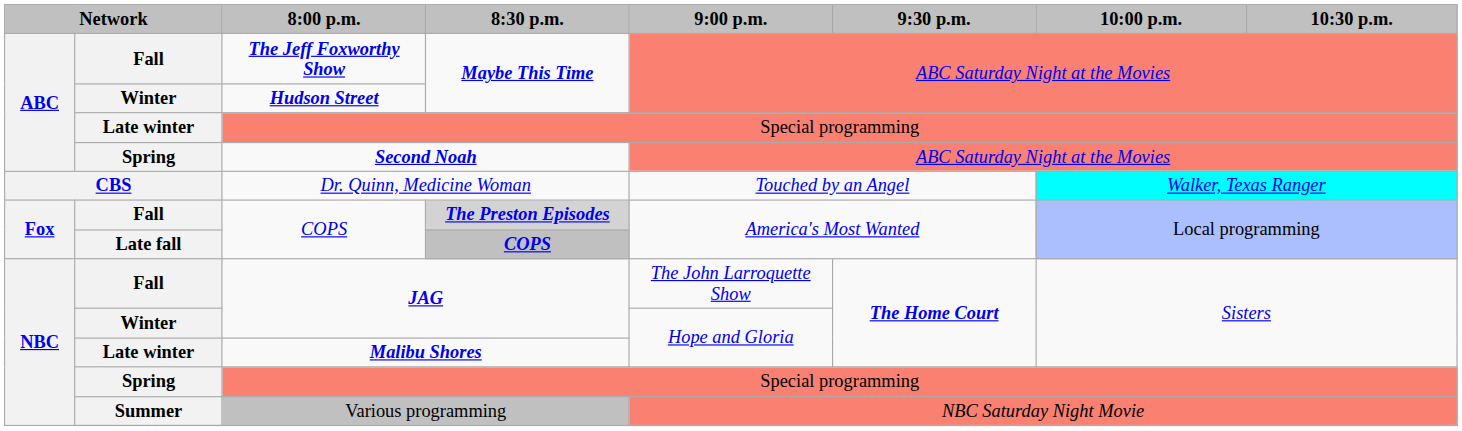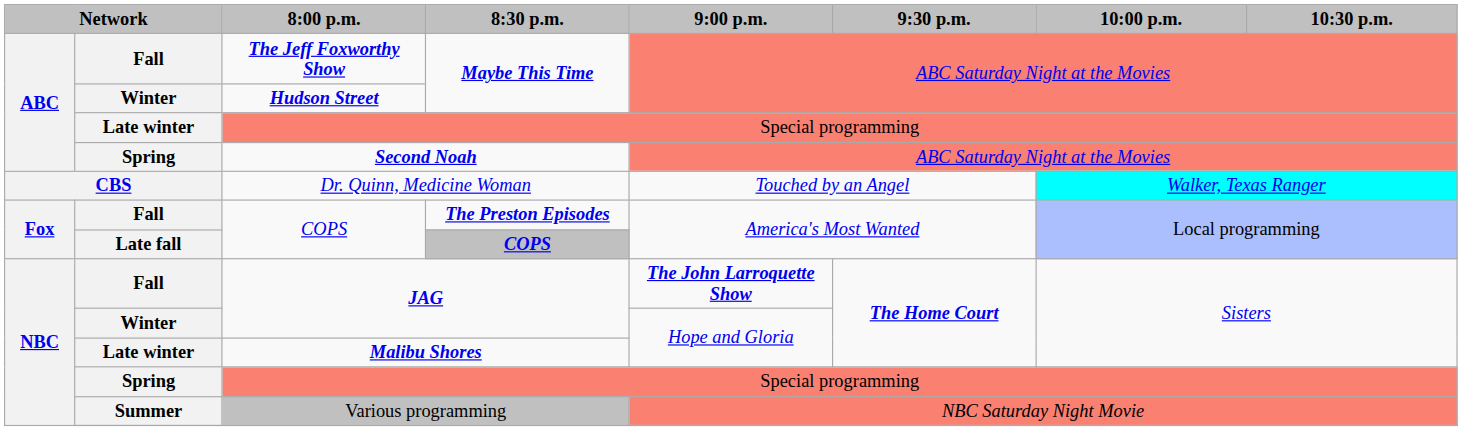(527, 214) lightgrey background -> (527, 214) no background
(731, 283) normal -> (731, 283) bold
